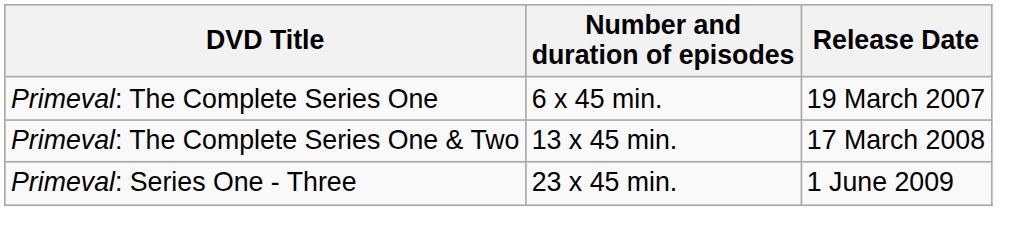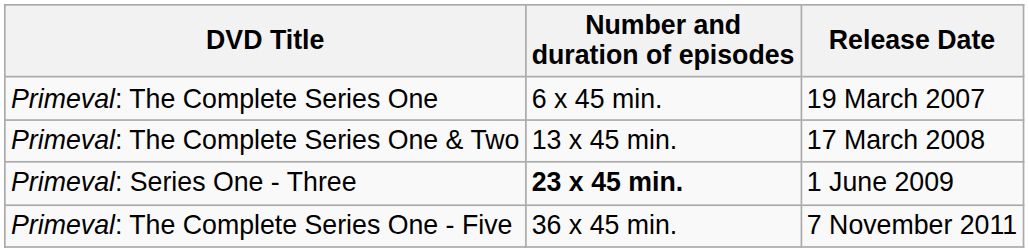(604, 182) normal -> (607, 182) bold
+ row: (262, 225)
